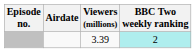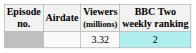(100, 39) 3.39 -> (100, 39) 3.32
